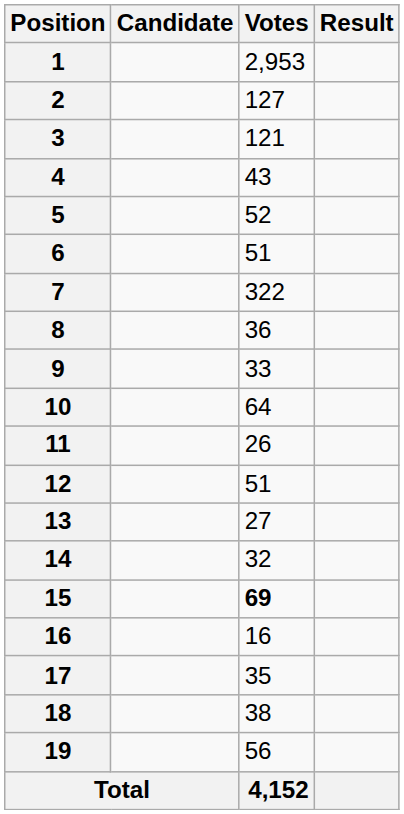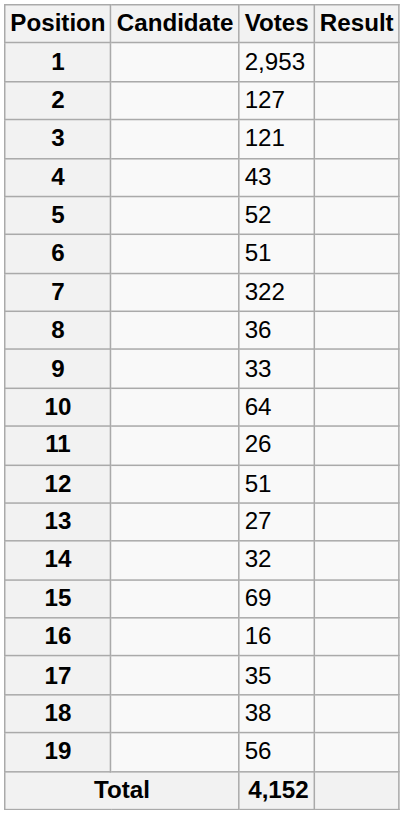(258, 598) bold -> (258, 598) normal
